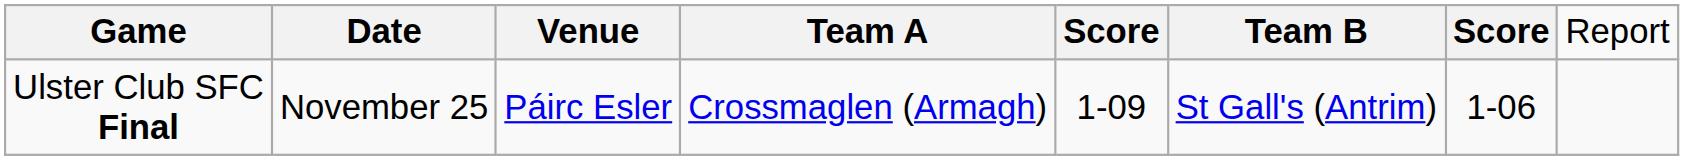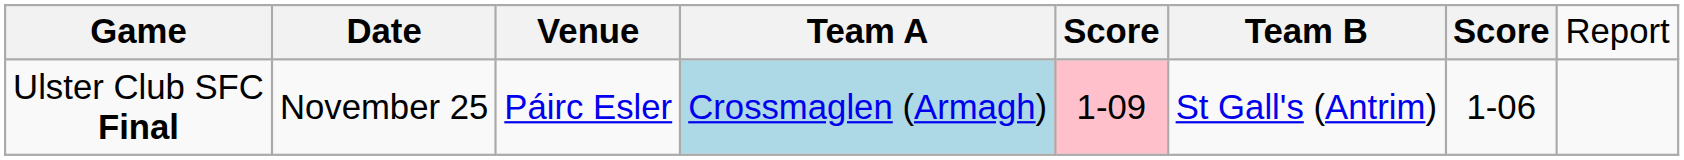(868, 106) no background -> (868, 106) lightblue background
(1111, 106) no background -> (1111, 106) pink background
